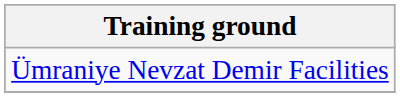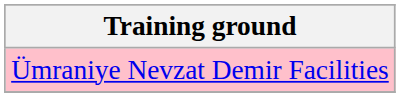(200, 69) no background -> (200, 69) pink background
